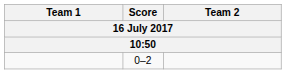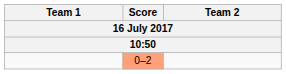(143, 61) no background -> (143, 61) lightsalmon background
